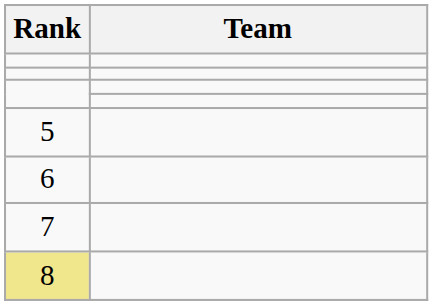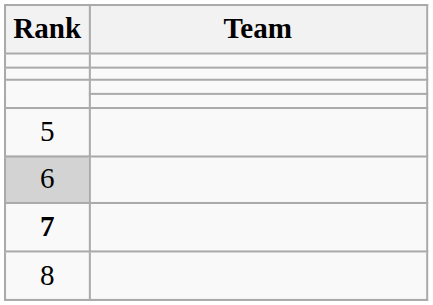(47, 179) no background -> (47, 179) lightgrey background
(47, 227) normal -> (47, 227) bold
(47, 275) khaki background -> (47, 275) no background
